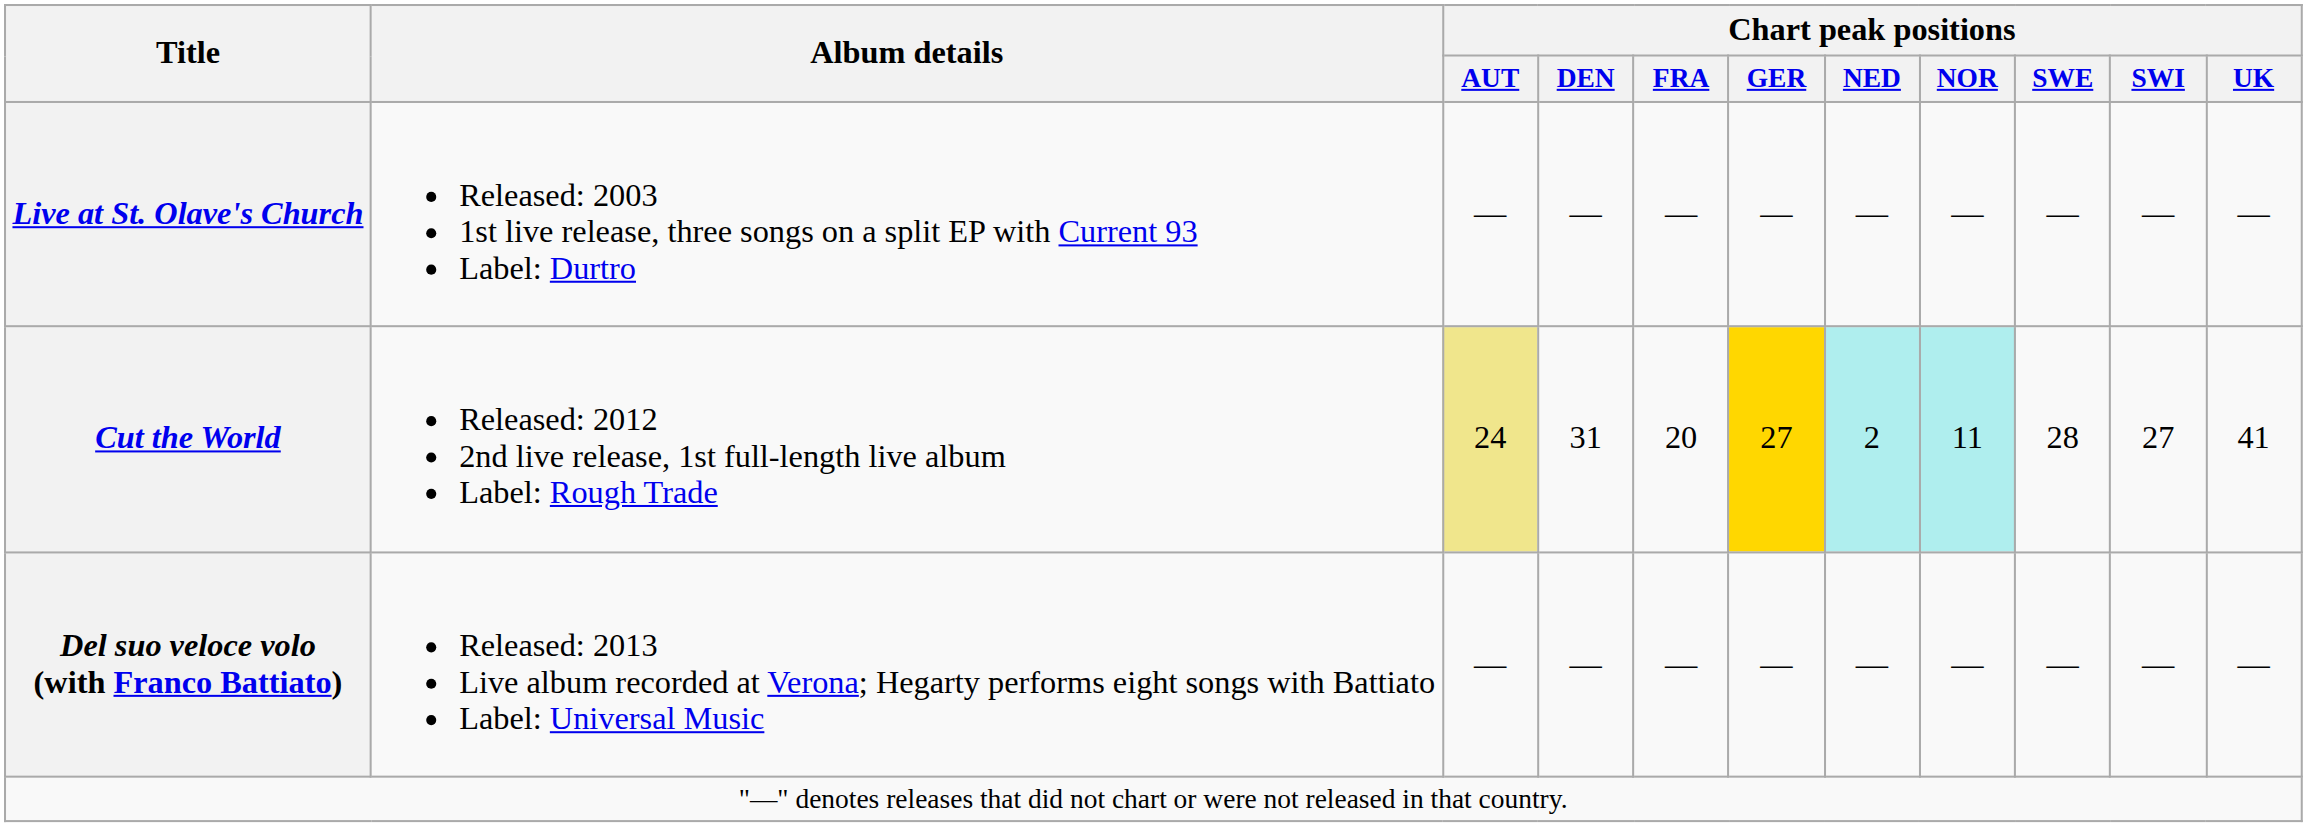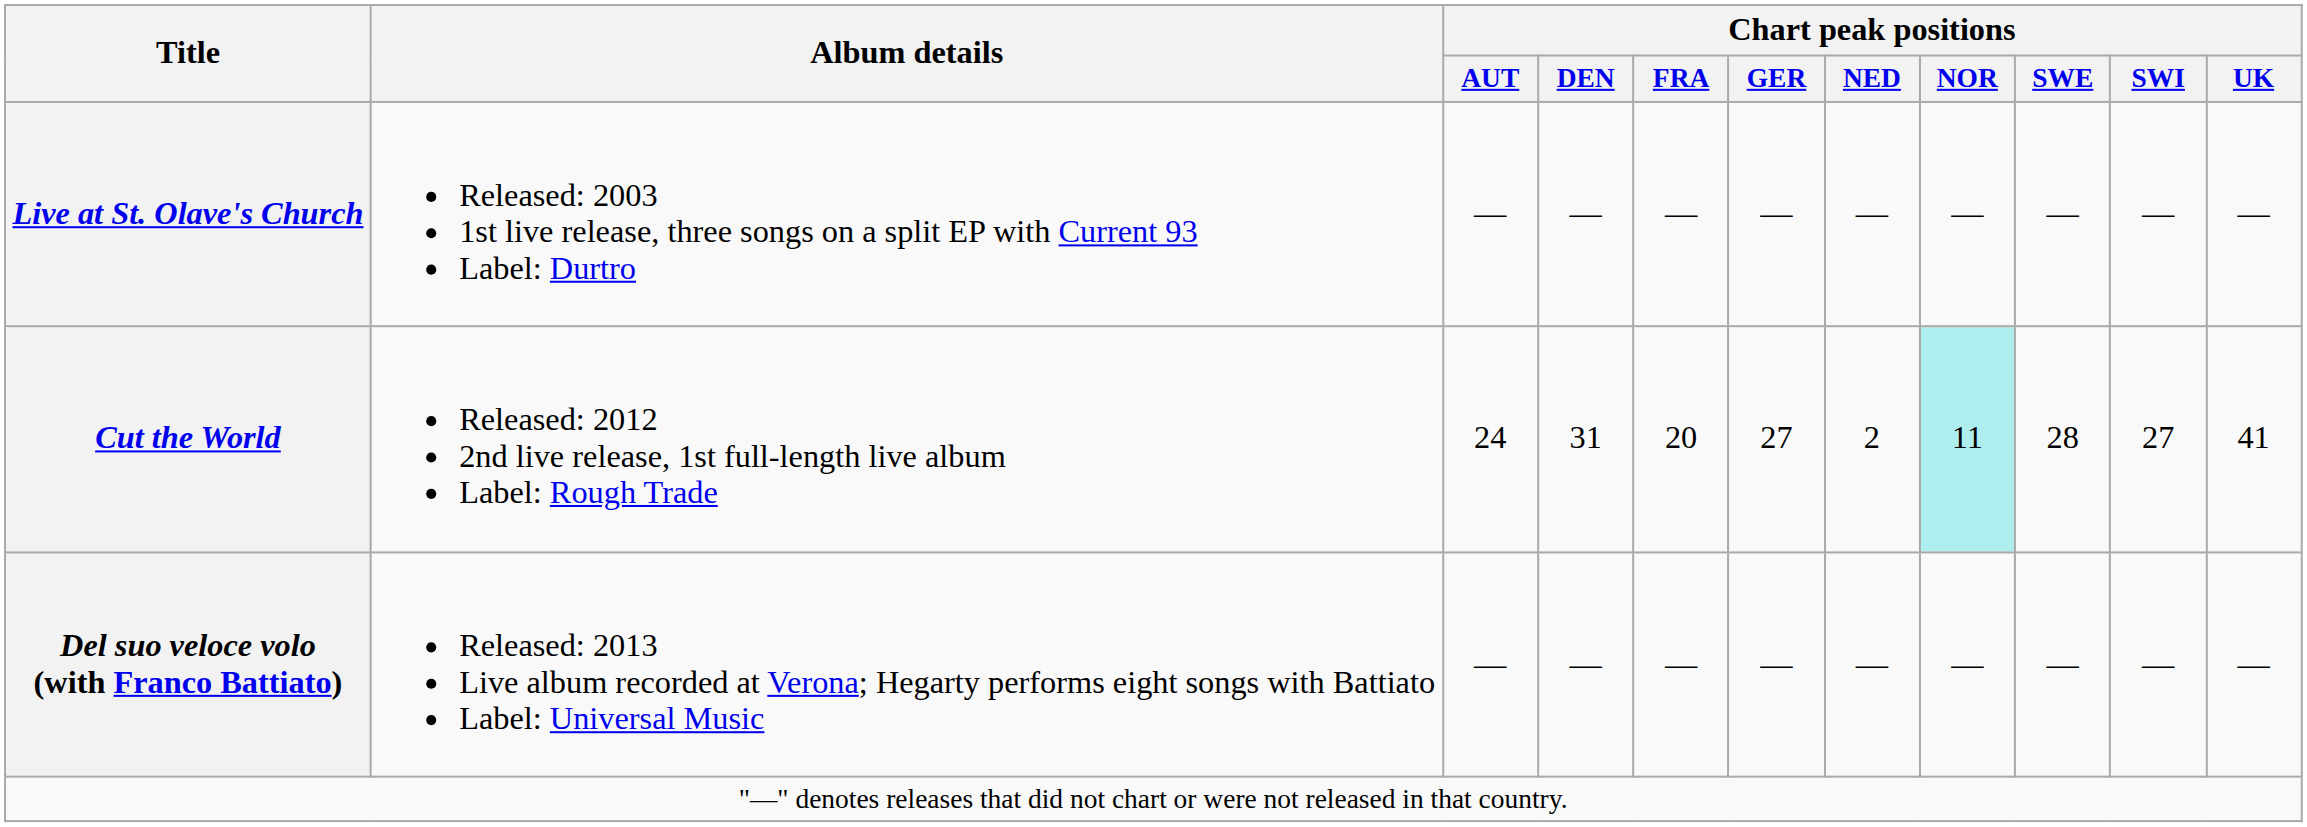(1490, 438) khaki background -> (1490, 438) no background
(1776, 438) gold background -> (1776, 438) no background
(1872, 438) paleturquoise background -> (1872, 438) no background
